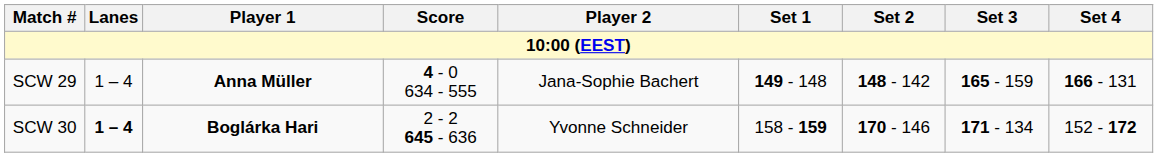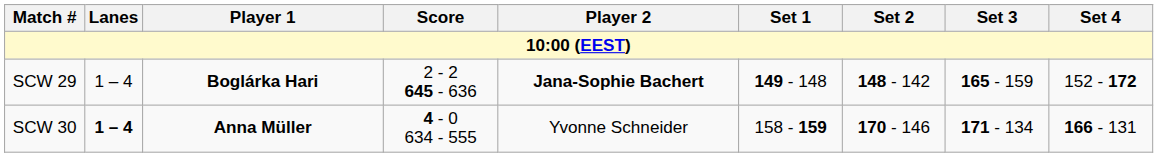(263, 82) Anna Müller -> (263, 82) Boglárka Hari
(441, 82) 4 - 0 634 - 555 -> (441, 82) 2 - 2 645 - 636
(618, 82) normal -> (618, 82) bold
(1100, 82) 166 - 131 -> (1100, 82) 152 - 172
(263, 128) Boglárka Hari -> (263, 128) Anna Müller
(441, 128) 2 - 2 645 - 636 -> (441, 128) 4 - 0 634 - 555
(1100, 128) 152 - 172 -> (1100, 128) 166 - 131
